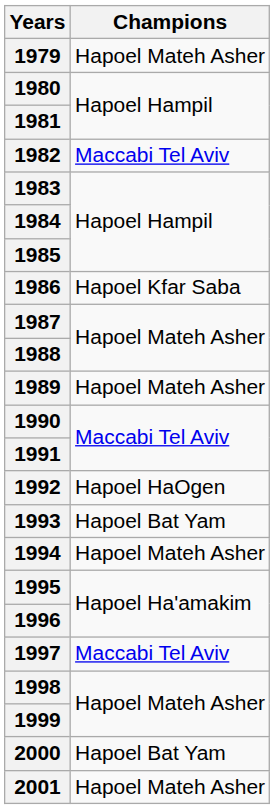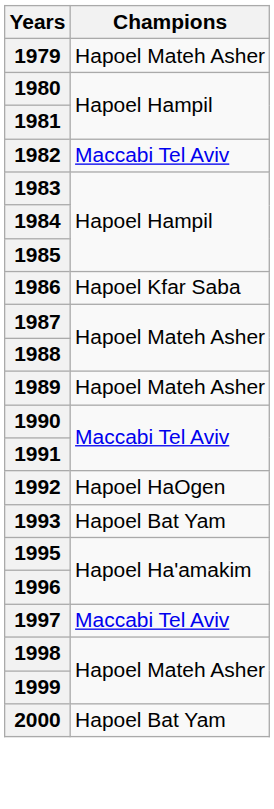- row: (37, 553)
- row: (37, 786)
